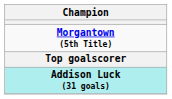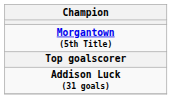(86, 80) paleturquoise background -> (86, 80) no background
